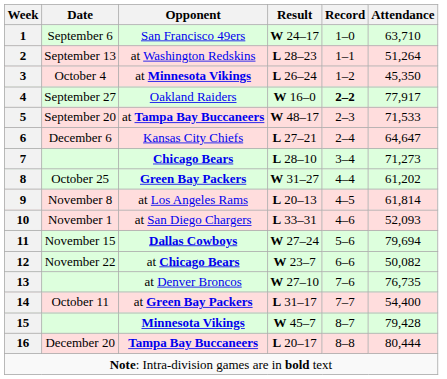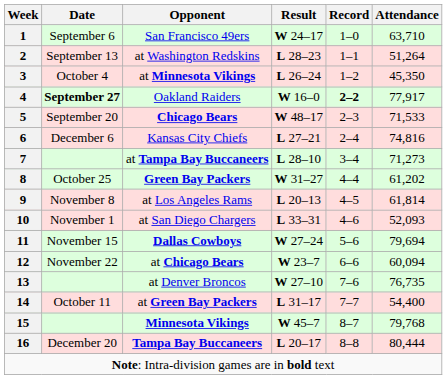(80, 96) normal -> (82, 96) bold
(193, 117) at Tampa Bay Buccaneers -> (197, 117) Chicago Bears
(403, 138) 64,647 -> (407, 138) 74,816
(193, 158) Chicago Bears -> (197, 158) at Tampa Bay Buccaneers
(403, 261) 50,082 -> (407, 261) 60,094
(403, 323) 79,428 -> (407, 323) 79,768
